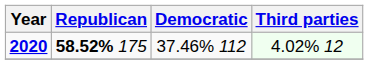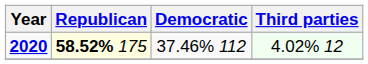(101, 46) no background -> (101, 46) lightyellow background
